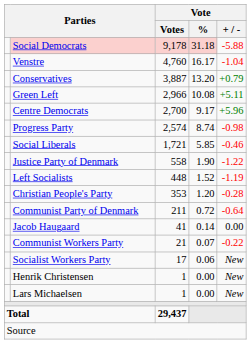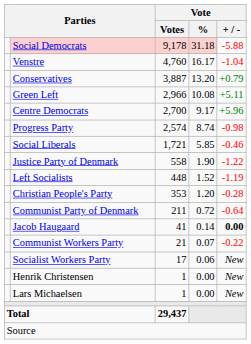(234, 227) normal -> (234, 227) bold
